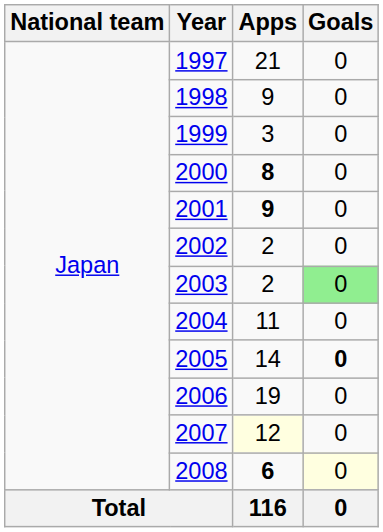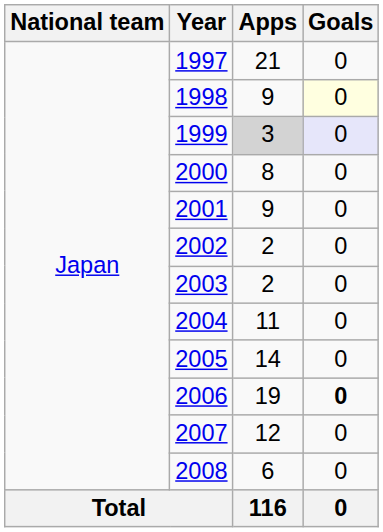(341, 97) no background -> (341, 97) lightyellow background
(268, 135) no background -> (268, 135) lightgrey background
(341, 135) no background -> (341, 135) lavender background
(268, 172) bold -> (268, 172) normal
(268, 209) bold -> (268, 209) normal
(341, 284) lightgreen background -> (341, 284) no background
(341, 358) bold -> (341, 358) normal
(341, 396) normal -> (341, 396) bold
(268, 433) lightyellow background -> (268, 433) no background
(268, 470) bold -> (268, 470) normal
(341, 470) lightyellow background -> (341, 470) no background
